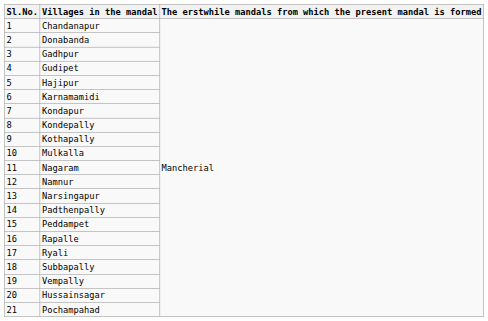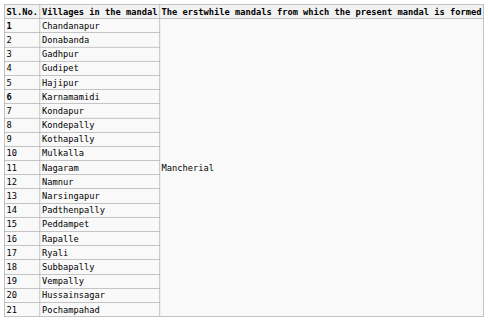(9, 26) normal -> (9, 26) bold
(9, 97) normal -> (9, 97) bold
